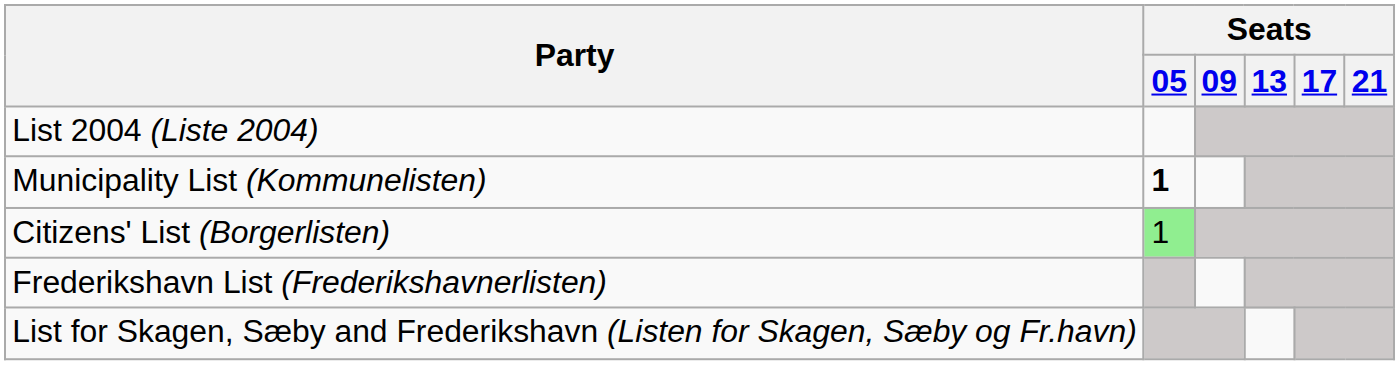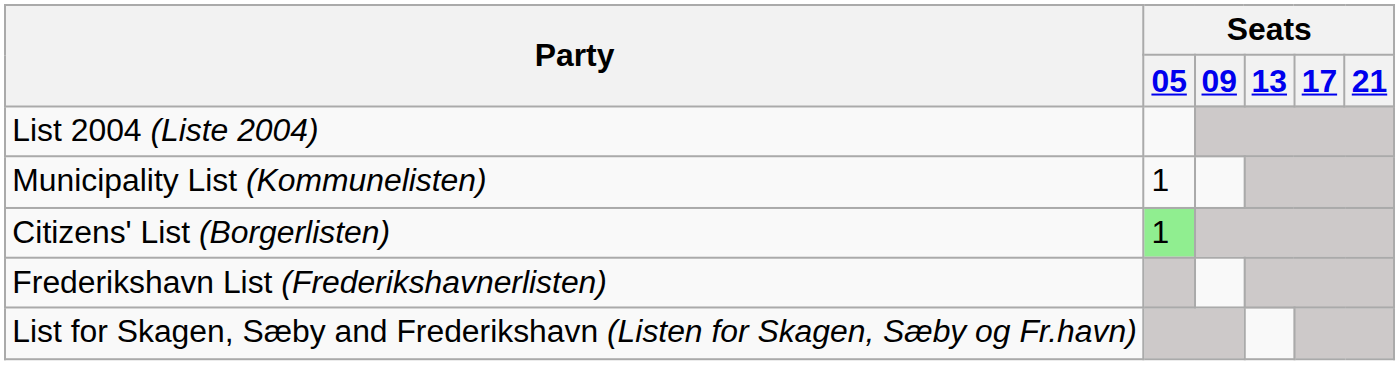(1160, 181) bold -> (1160, 181) normal
